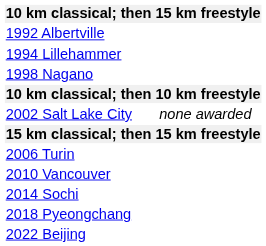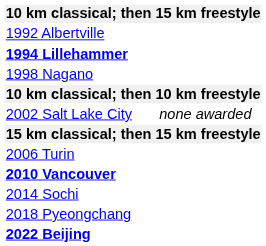(64, 54) normal -> (67, 54) bold
(58, 174) normal -> (61, 174) bold
(46, 234) normal -> (48, 234) bold
